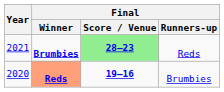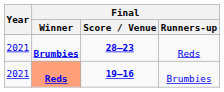(120, 48) lightgreen background -> (120, 48) no background
(18, 74) 2020 -> (18, 74) 2021
